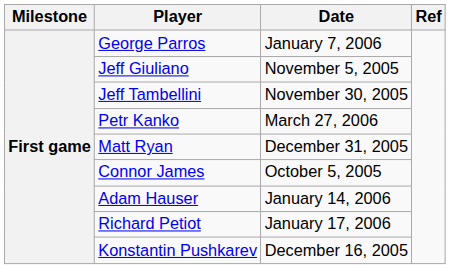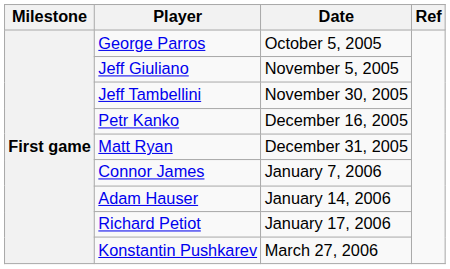(323, 43) January 7, 2006 -> (323, 43) October 5, 2005
(321, 120) March 27, 2006 -> (336, 120) December 16, 2005
(323, 172) October 5, 2005 -> (323, 172) January 7, 2006
(336, 250) December 16, 2005 -> (321, 250) March 27, 2006
